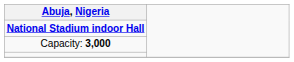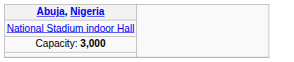(76, 28) bold -> (71, 28) normal
